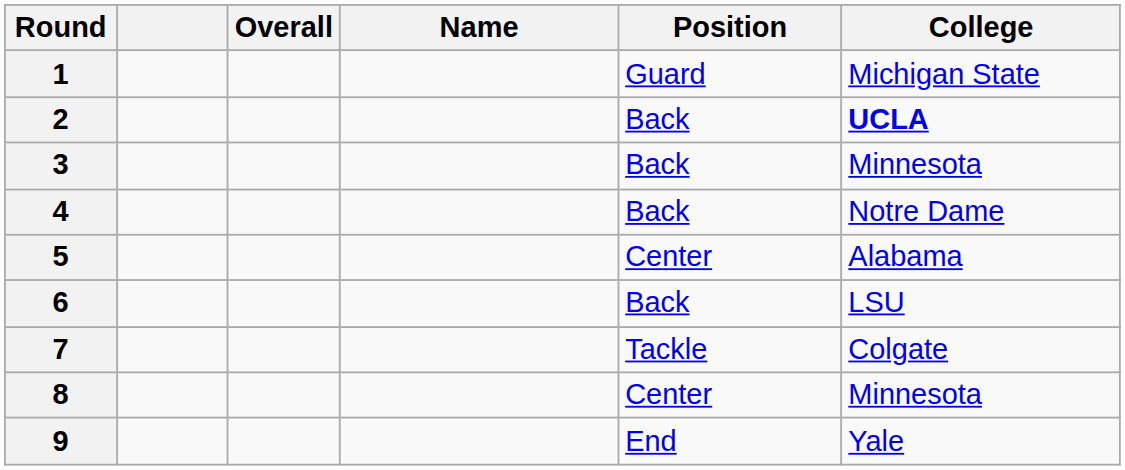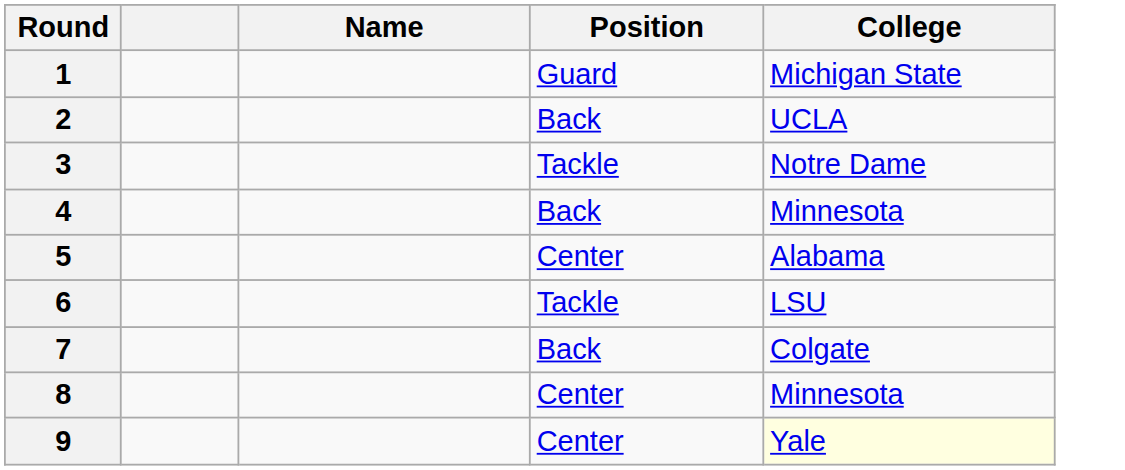- column: (284, 27)
(889, 119) bold -> (809, 119) normal
(657, 165) Back -> (578, 165) Tackle
(915, 165) Minnesota -> (848, 165) Notre Dame
(926, 211) Notre Dame -> (837, 211) Minnesota
(657, 303) Back -> (578, 303) Tackle
(666, 348) Tackle -> (569, 348) Back
(651, 440) End -> (580, 440) Center
(876, 440) no background -> (798, 440) lightyellow background
